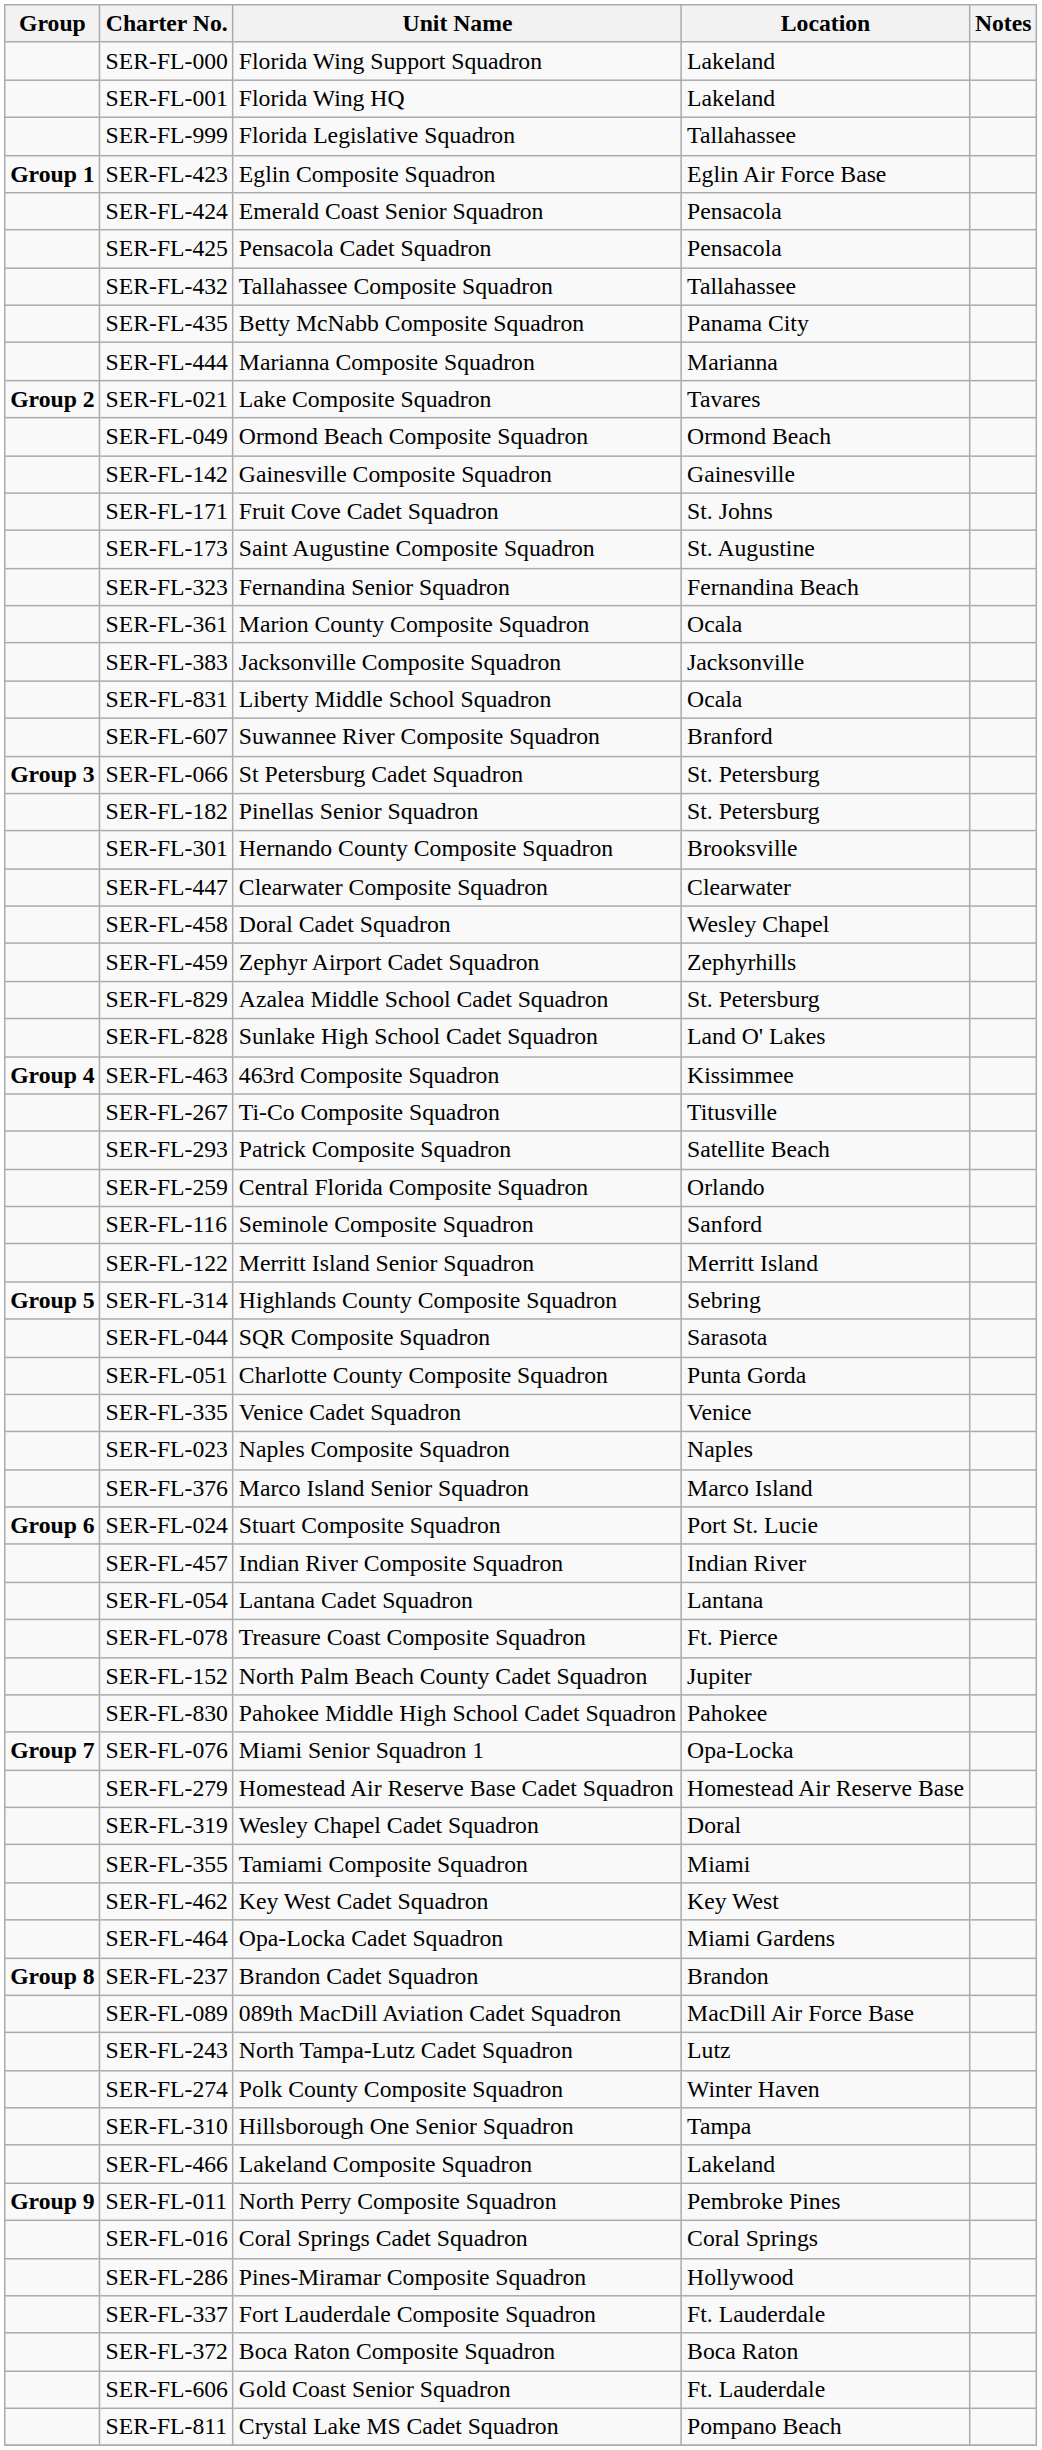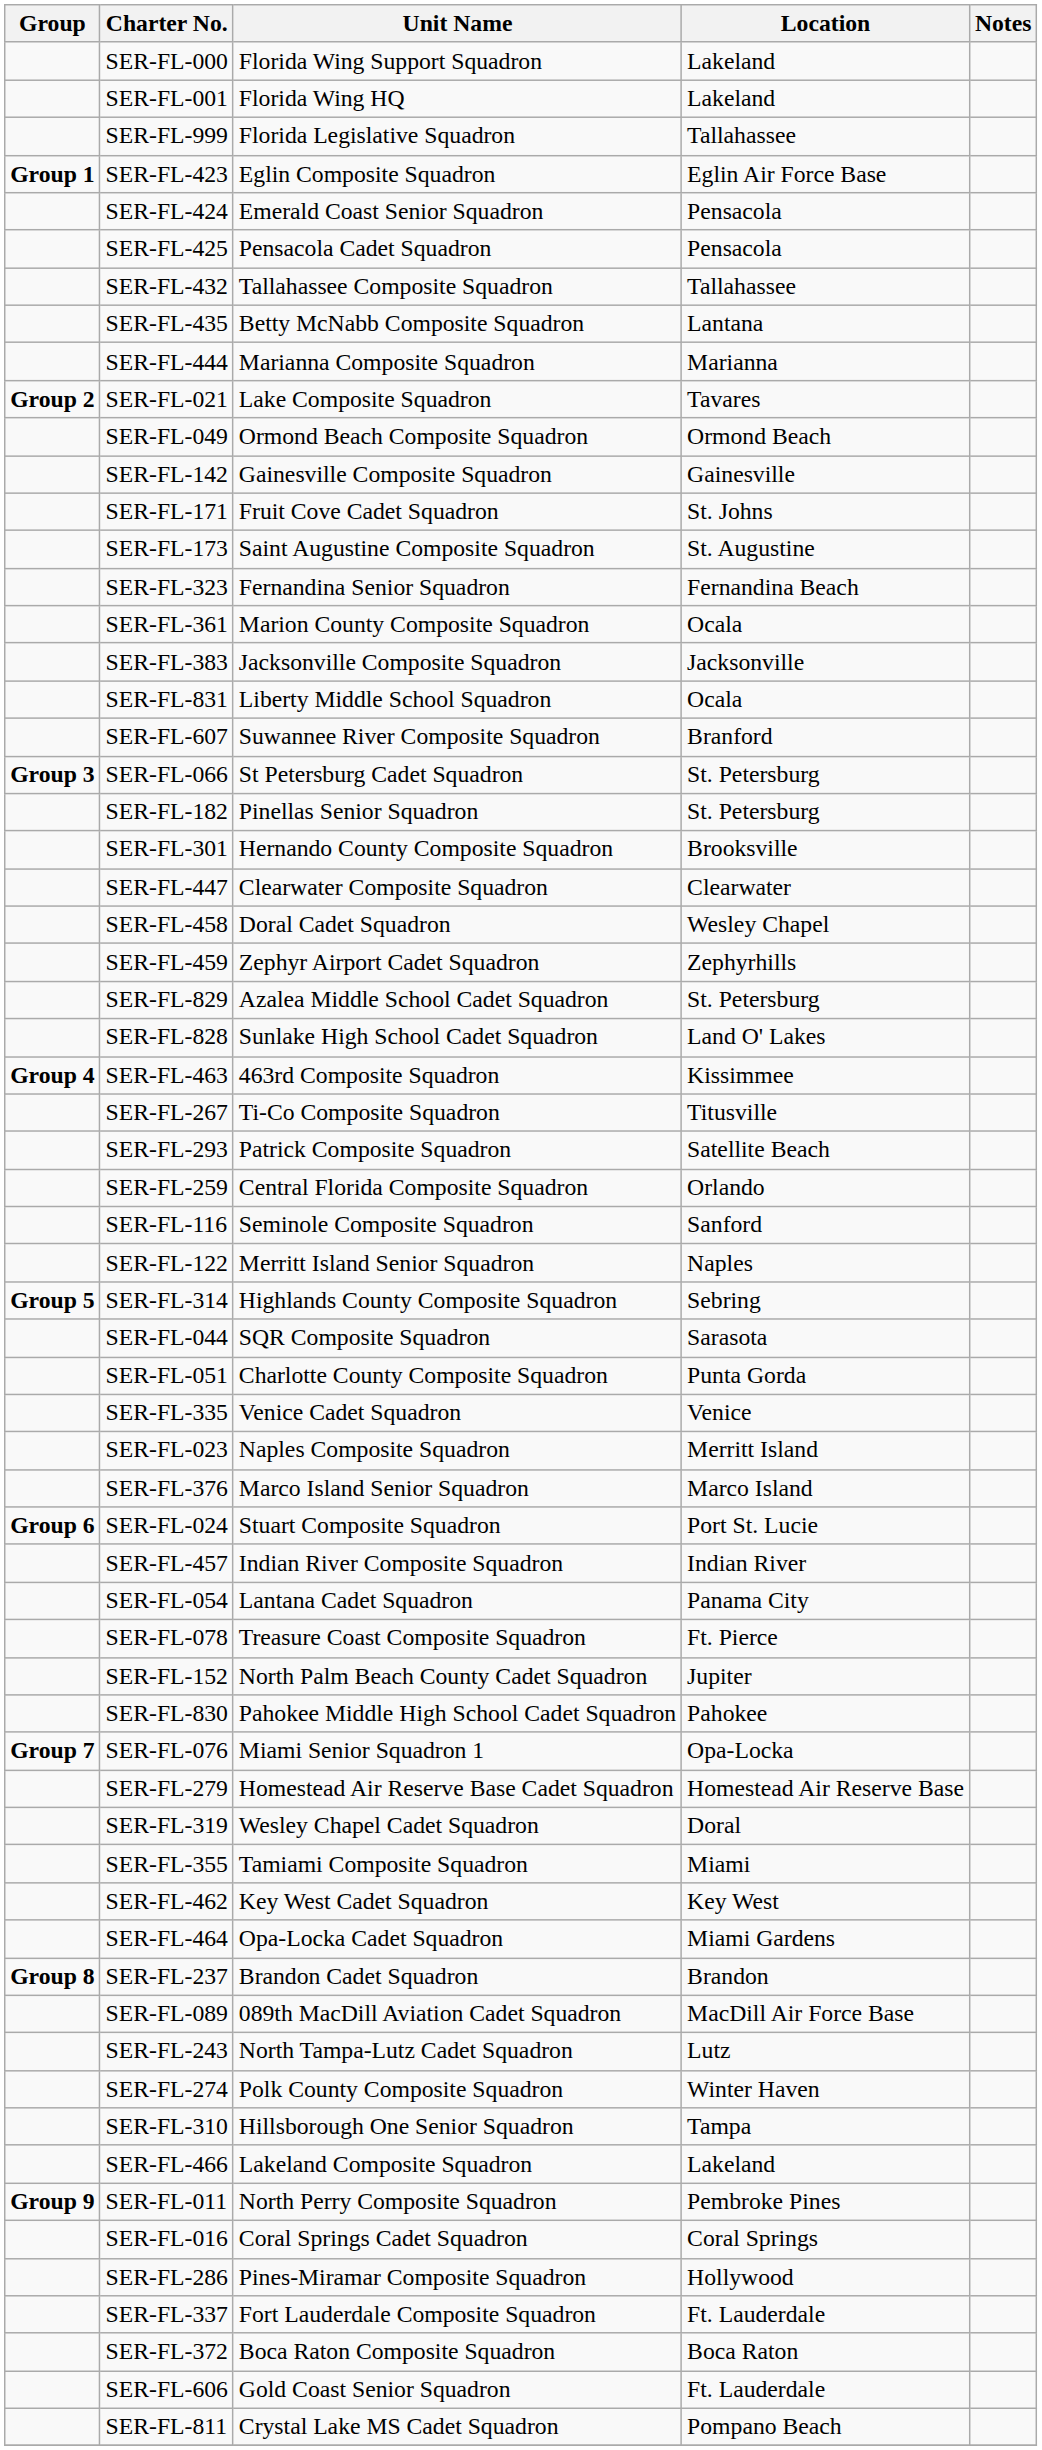(748, 323) Panama City -> (725, 323) Lantana
(753, 1262) Merritt Island -> (720, 1262) Naples
(720, 1450) Naples -> (753, 1450) Merritt Island
(725, 1600) Lantana -> (748, 1600) Panama City
